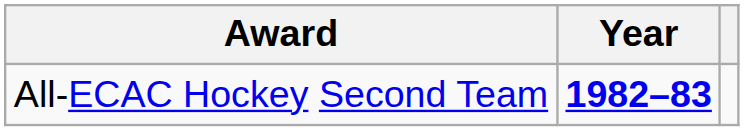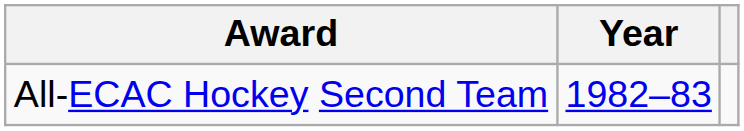(639, 93) bold -> (639, 93) normal
